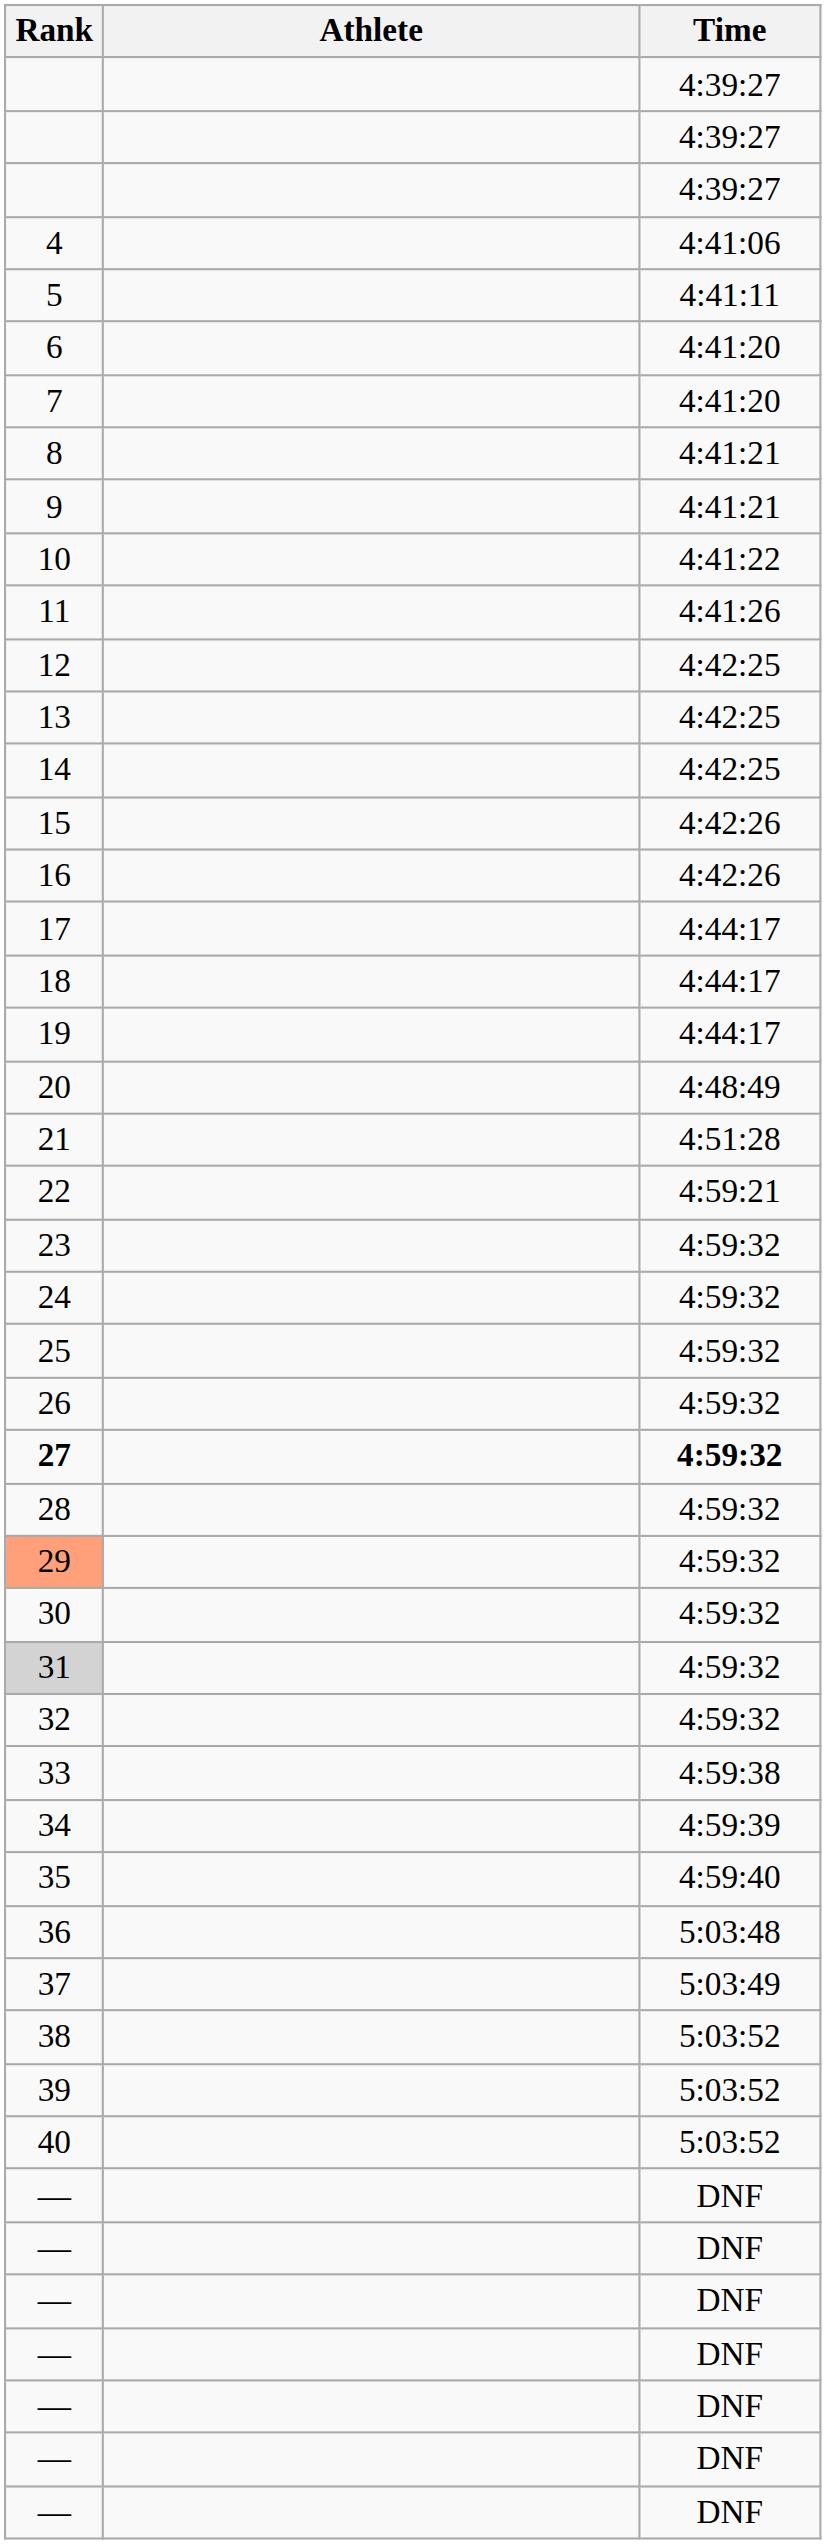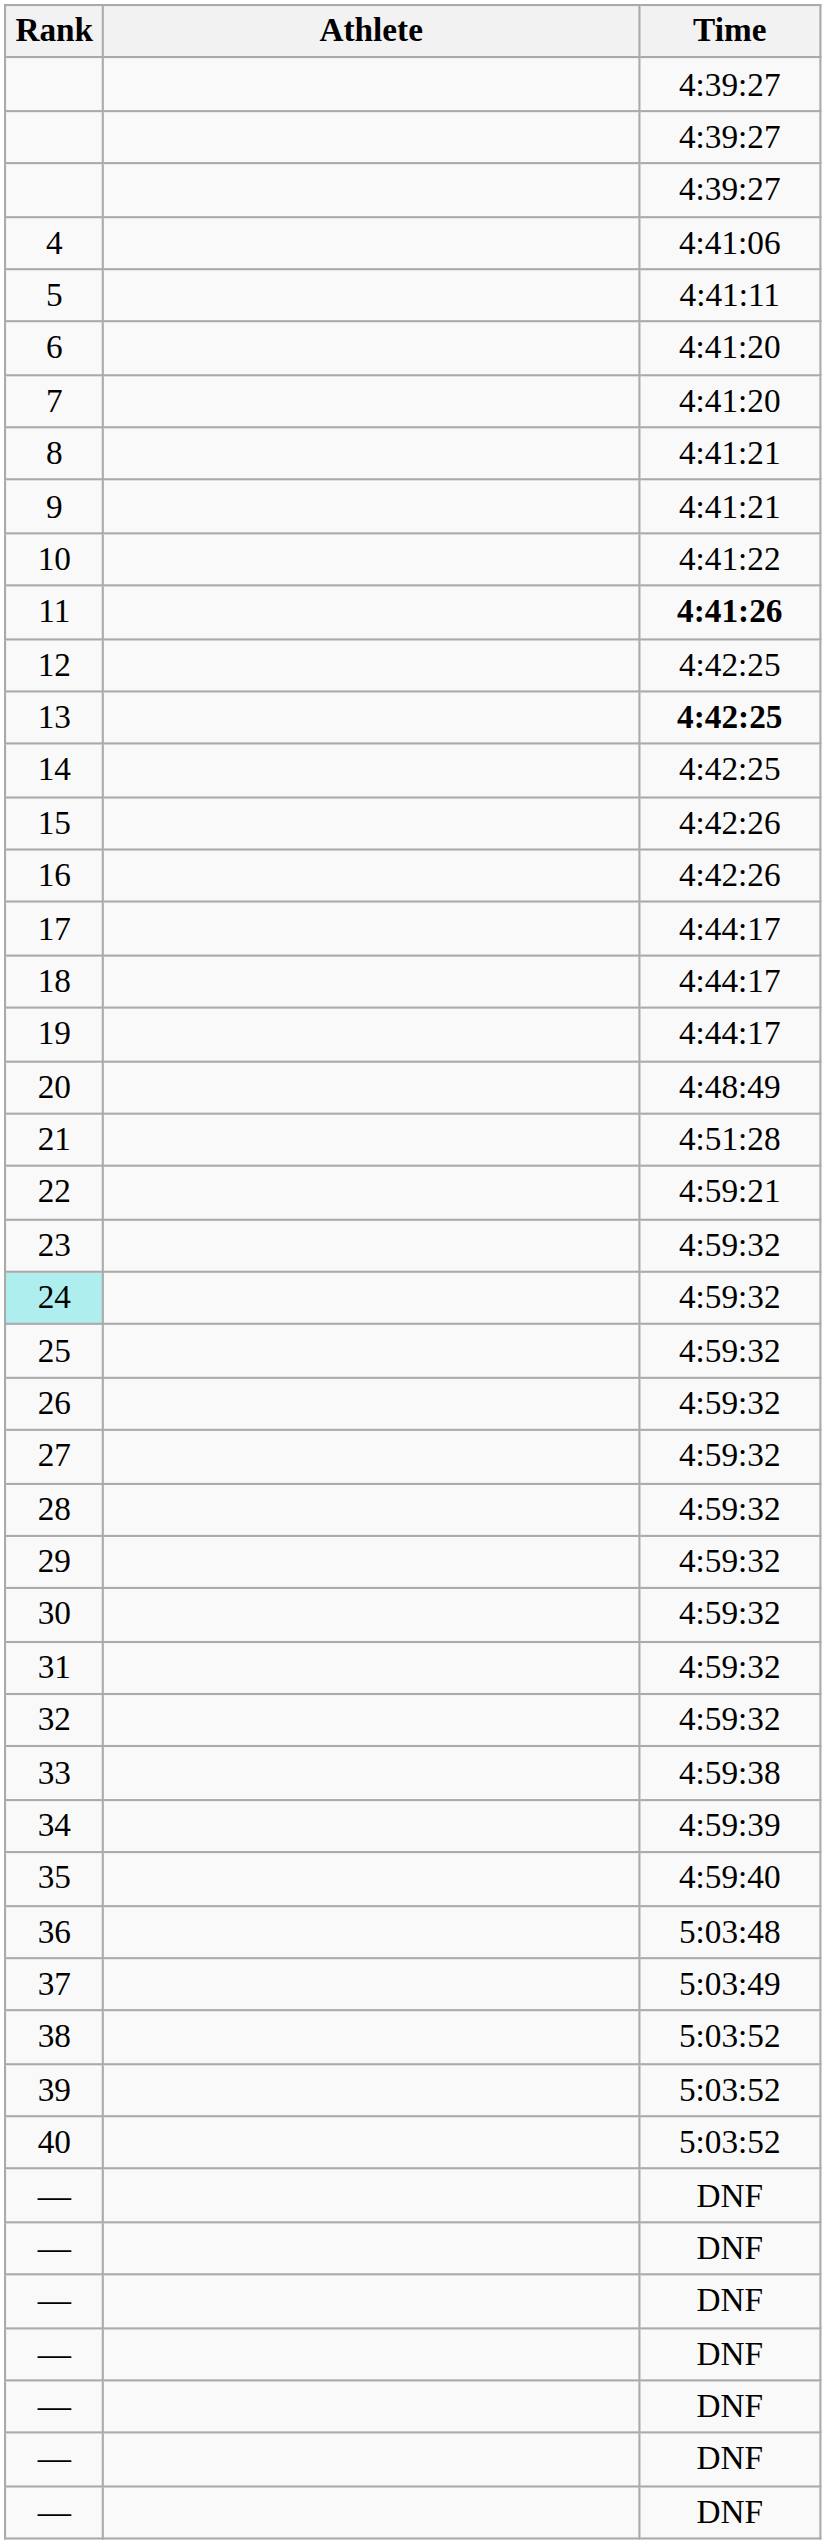(730, 611) normal -> (730, 611) bold
(730, 717) normal -> (730, 717) bold
(54, 1297) no background -> (54, 1297) paleturquoise background
(54, 1455) bold -> (54, 1455) normal
(730, 1455) bold -> (730, 1455) normal
(54, 1561) lightsalmon background -> (54, 1561) no background
(54, 1667) lightgrey background -> (54, 1667) no background
